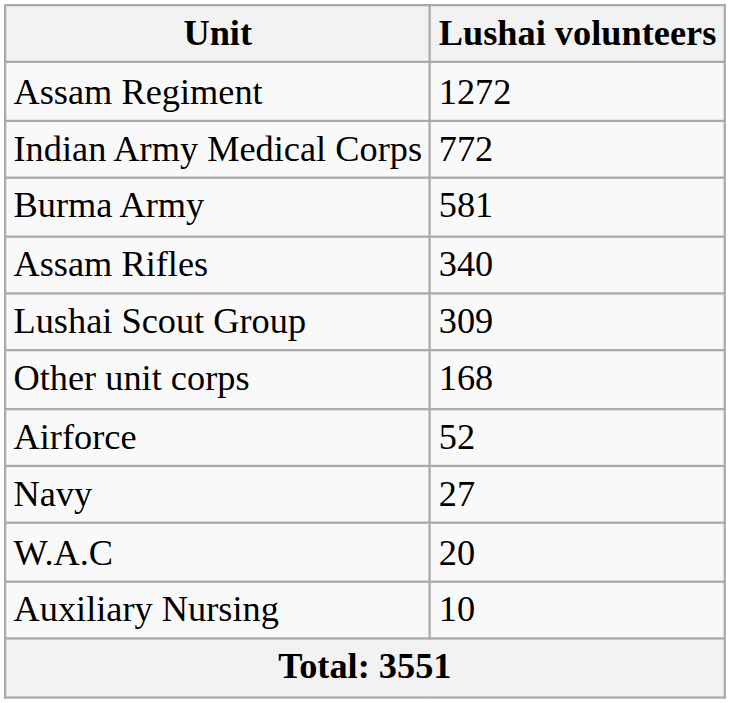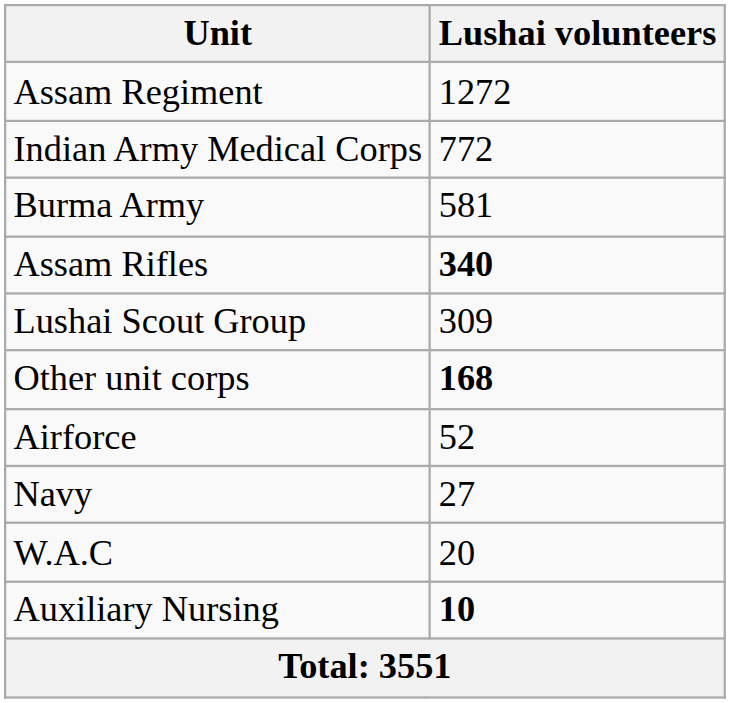(466, 263) normal -> (466, 263) bold
(466, 378) normal -> (466, 378) bold
(457, 609) normal -> (457, 609) bold
